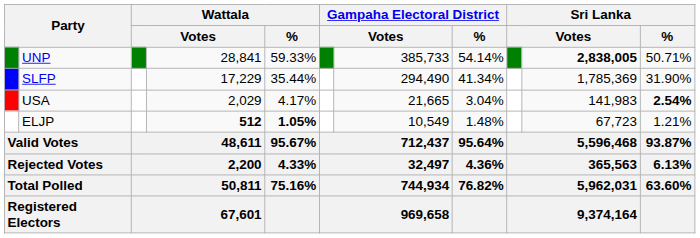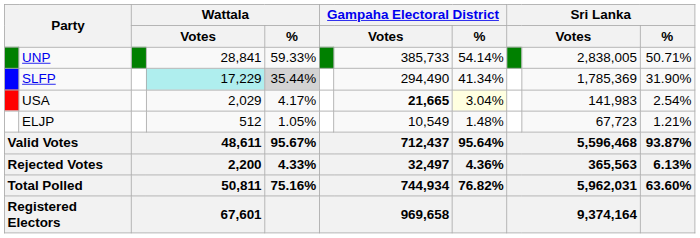(607, 57) bold -> (607, 57) normal
(241, 79) no background -> (241, 79) paleturquoise background
(293, 79) no background -> (293, 79) lightgrey background
(429, 100) normal -> (429, 100) bold
(485, 100) no background -> (485, 100) lightyellow background
(672, 100) bold -> (672, 100) normal
(250, 121) bold -> (250, 121) normal
(297, 121) bold -> (297, 121) normal
